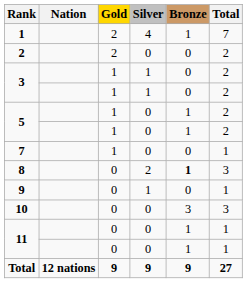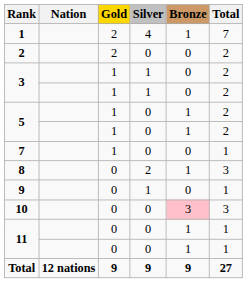(188, 170) bold -> (188, 170) normal
(188, 209) no background -> (188, 209) pink background
